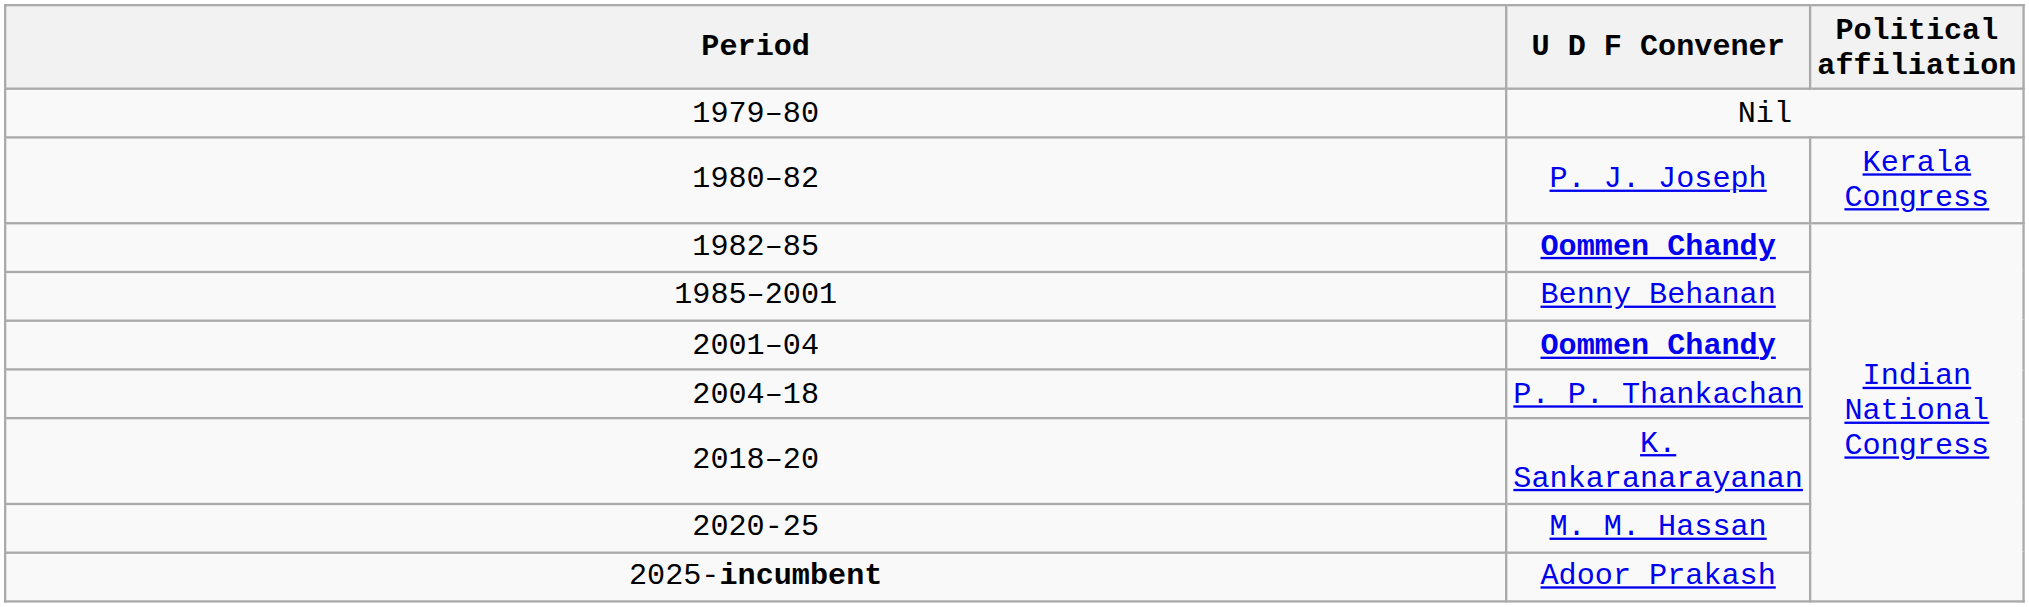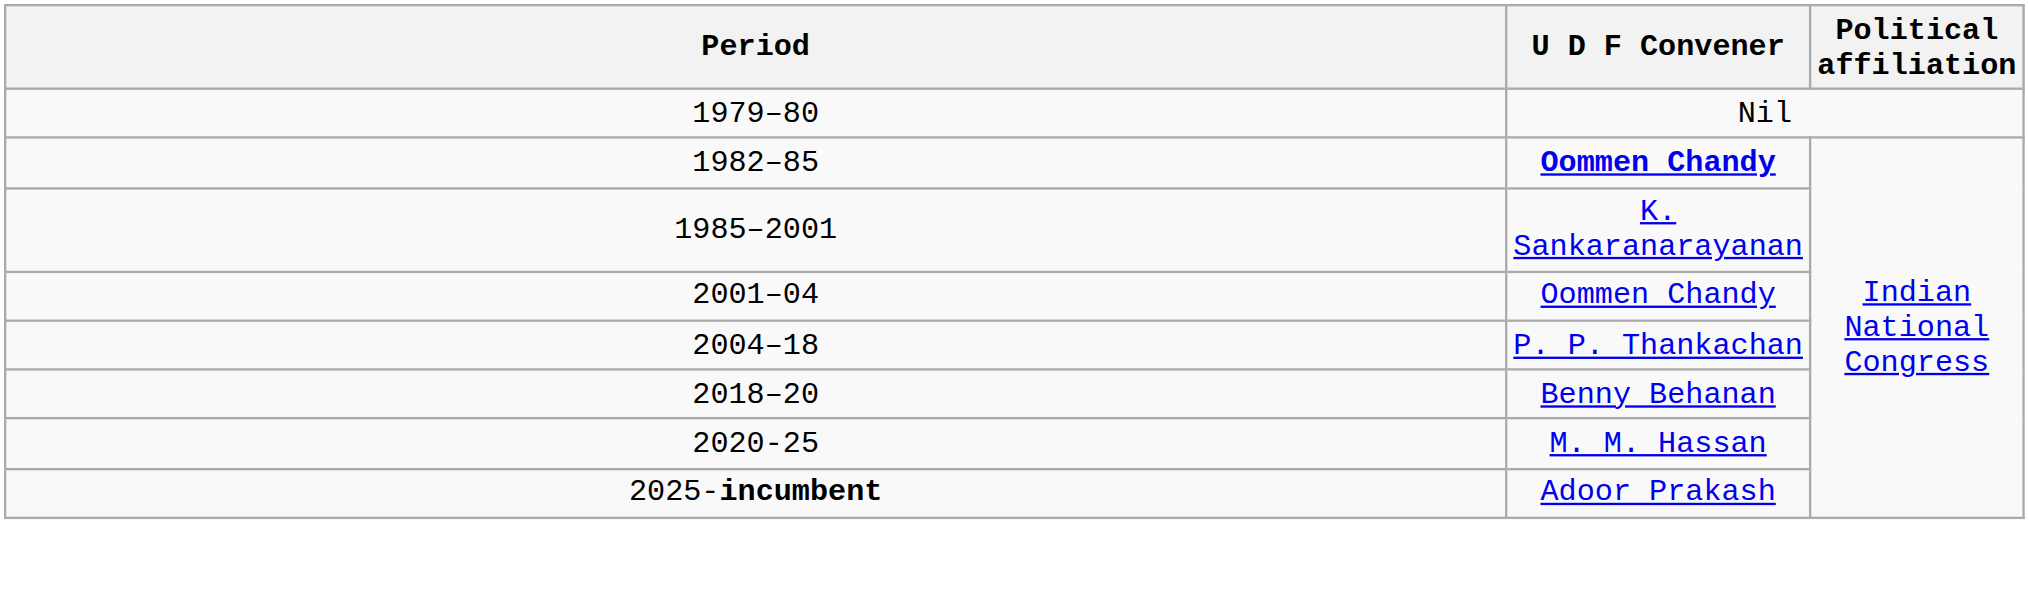- row: (756, 180)
(1658, 296) Benny Behanan -> (1658, 229) K. Sankaranarayanan
(1658, 345) bold -> (1658, 296) normal
(1658, 461) K. Sankaranarayanan -> (1658, 394) Benny Behanan
